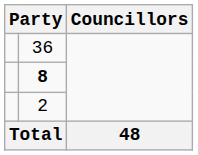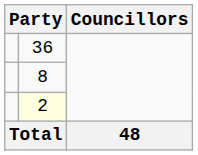(42, 77) bold -> (42, 77) normal
(42, 106) no background -> (42, 106) lightyellow background
